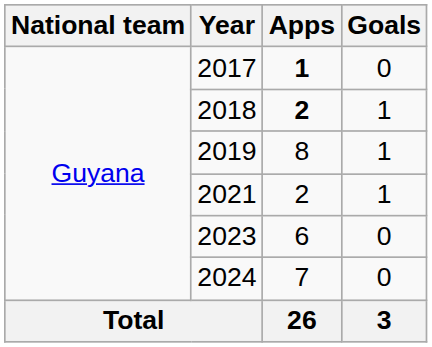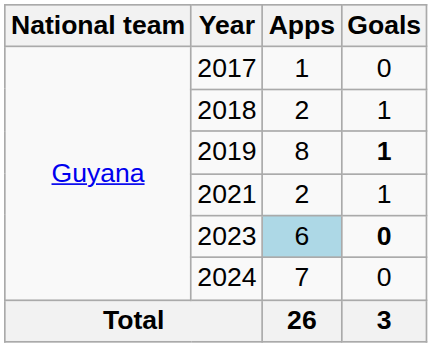(302, 67) bold -> (302, 67) normal
(302, 109) bold -> (302, 109) normal
(384, 151) normal -> (384, 151) bold
(302, 236) no background -> (302, 236) lightblue background
(384, 236) normal -> (384, 236) bold
